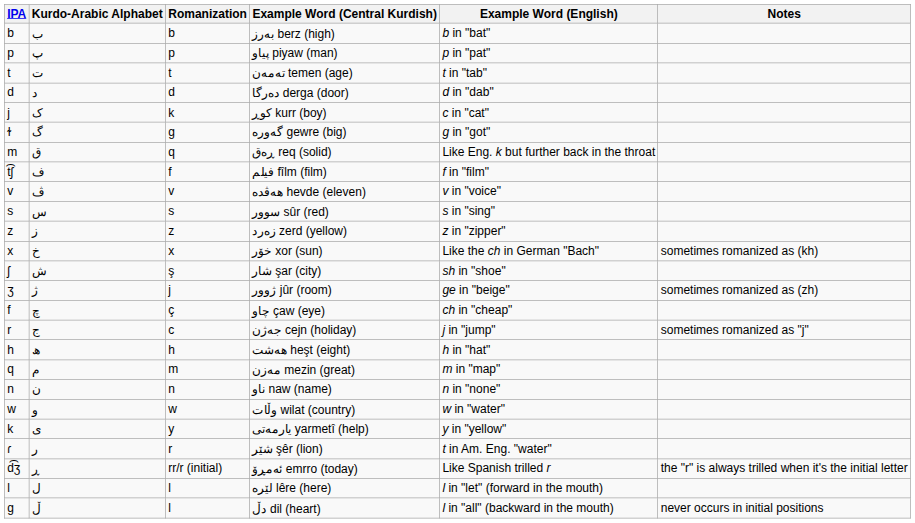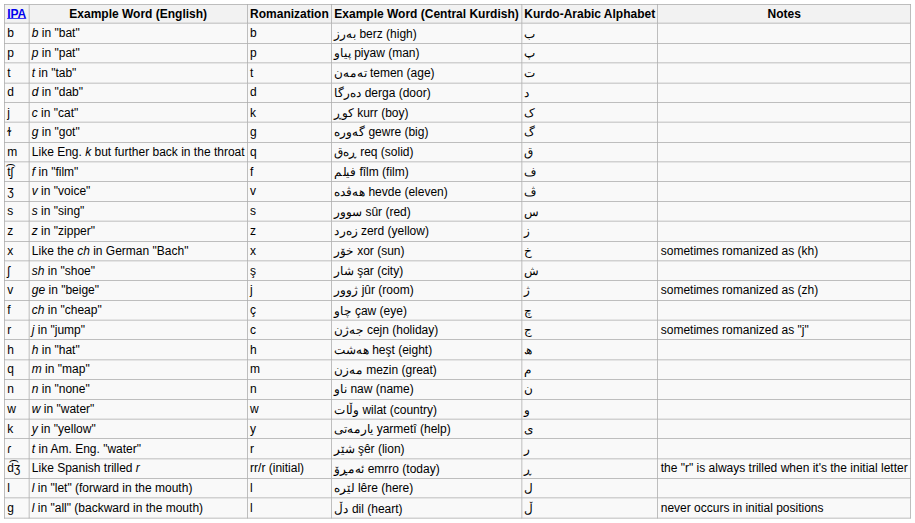columns swapped: (97, 14) <-> (549, 14)
(10, 191) v -> (10, 191) ʒ
(10, 290) ʒ -> (10, 290) v
